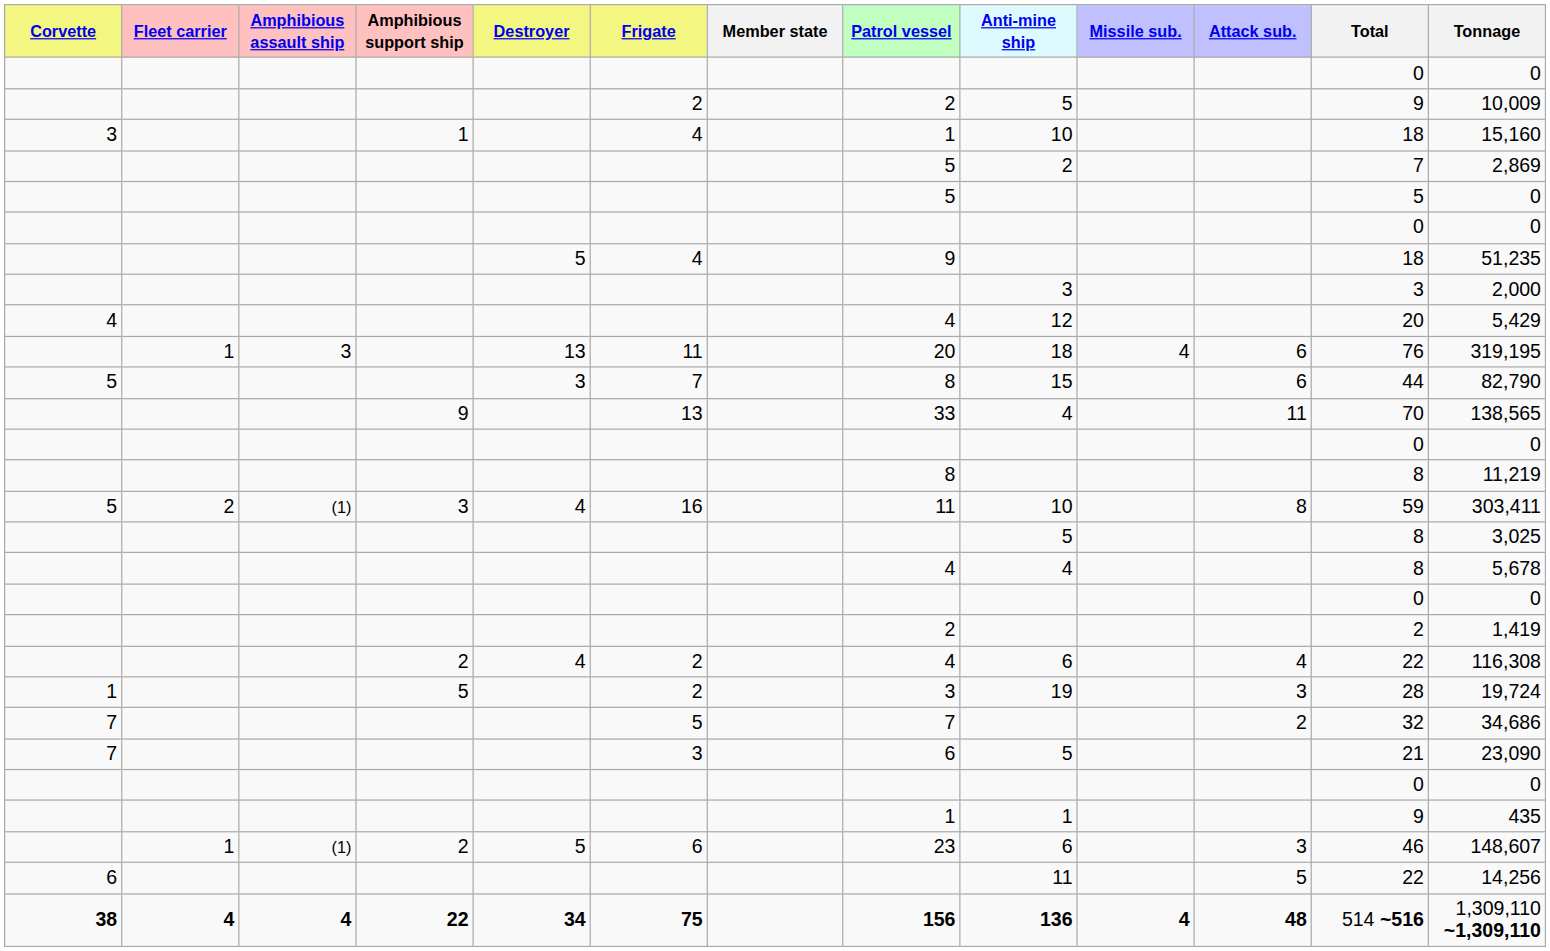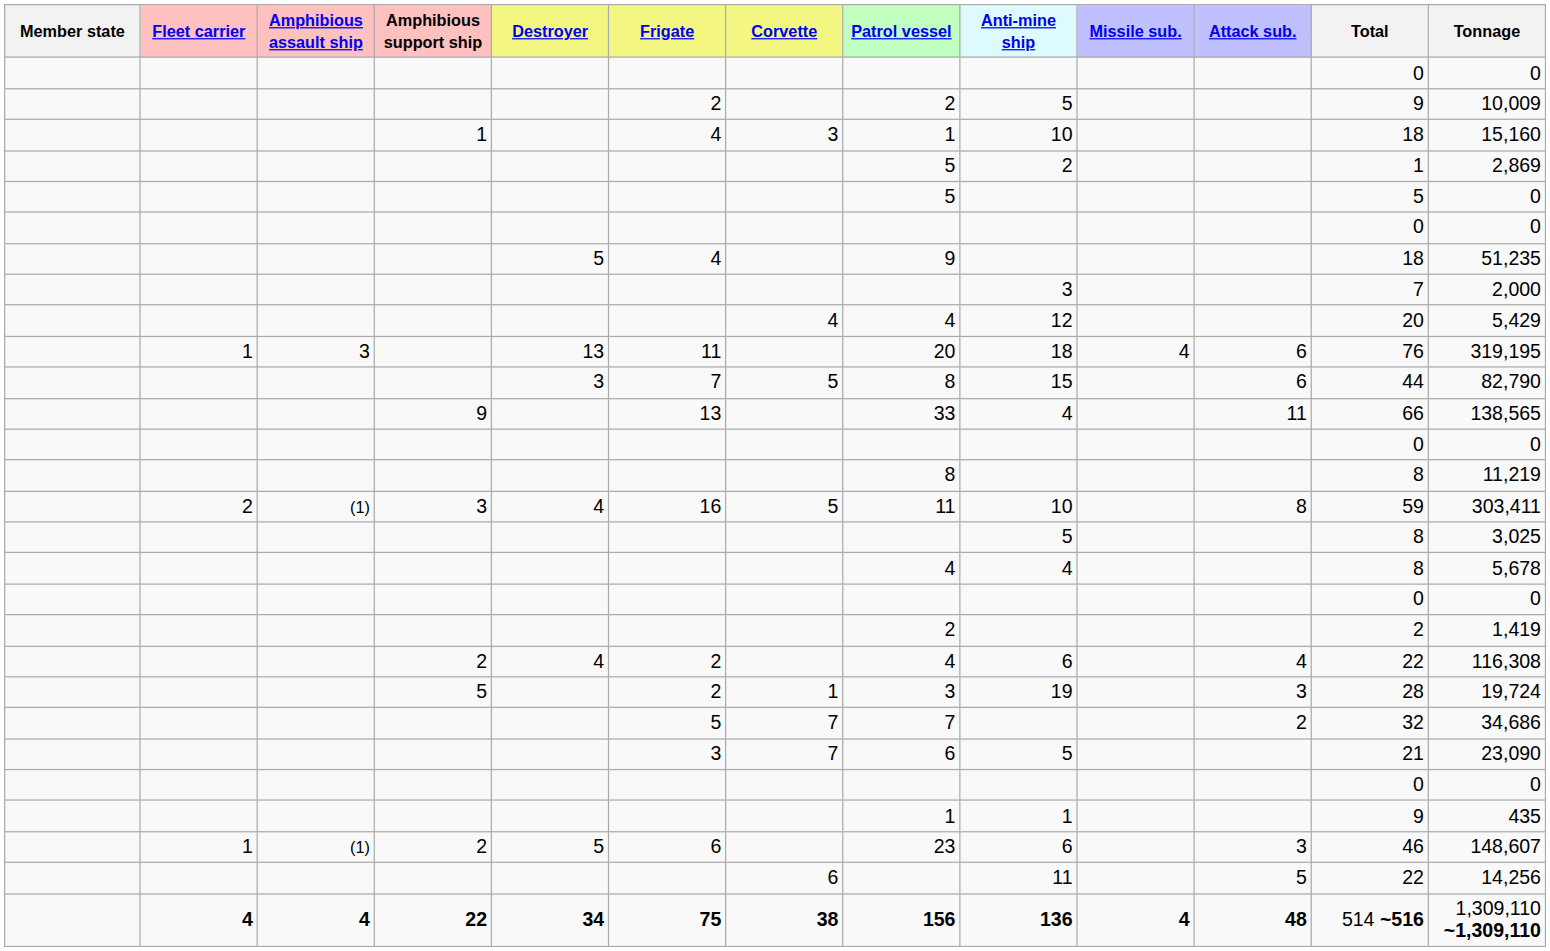columns swapped: (775, 32) <-> (63, 32)
(1418, 165) 7 -> (1418, 165) 1
(1418, 289) 3 -> (1418, 289) 7
(1413, 413) 70 -> (1413, 413) 66
